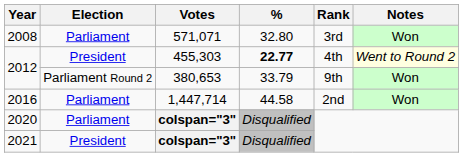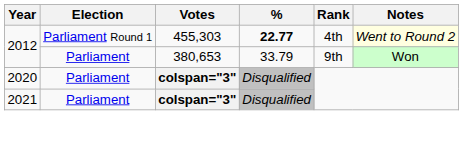- row: (22, 36)
(98, 57) President -> (98, 36) Parliament Round 1
(98, 78) Parliament Round 2 -> (98, 57) Parliament
- row: (22, 99)
(98, 141) President -> (98, 99) Parliament
